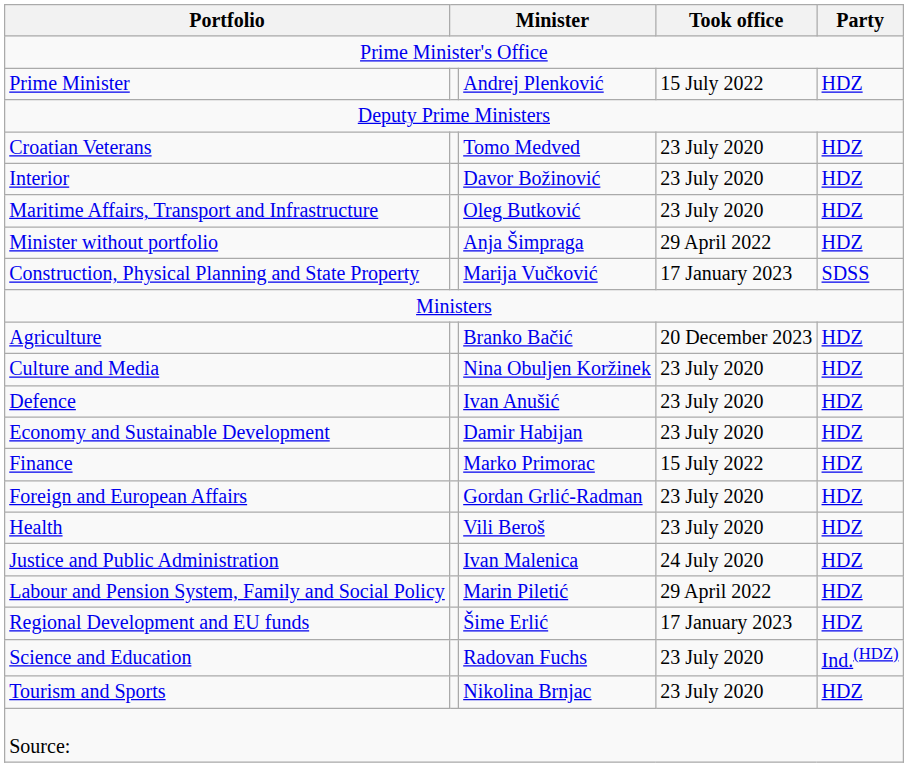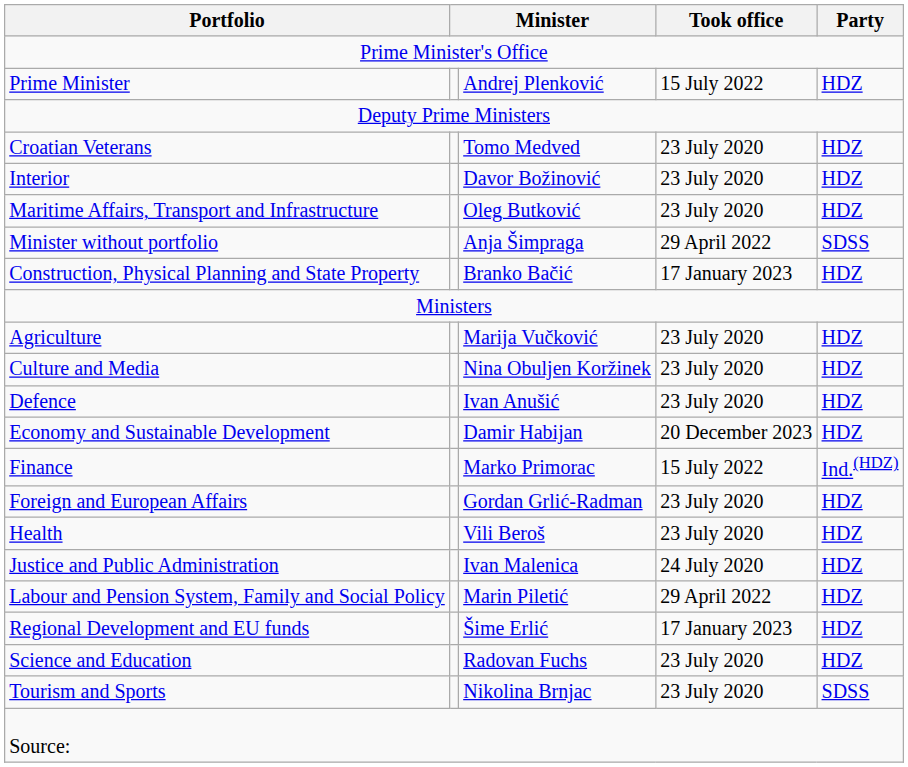(842, 242) HDZ -> (845, 242) SDSS
(530, 274) Marija Vučković -> (518, 274) Branko Bačić
(845, 274) SDSS -> (842, 274) HDZ
(518, 337) Branko Bačić -> (530, 337) Marija Vučković
(736, 337) 20 December 2023 -> (712, 337) 23 July 2020
(712, 432) 23 July 2020 -> (736, 432) 20 December 2023
(842, 464) HDZ -> (860, 467) Ind.(HDZ)
(860, 657) Ind.(HDZ) -> (842, 660) HDZ
(842, 691) HDZ -> (845, 691) SDSS
